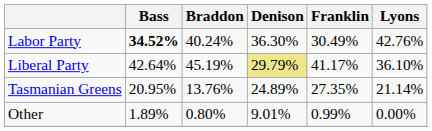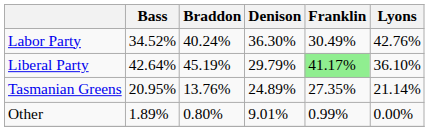(154, 41) bold -> (152, 41) normal
(275, 65) khaki background -> (272, 65) no background
(335, 65) no background -> (332, 65) lightgreen background
